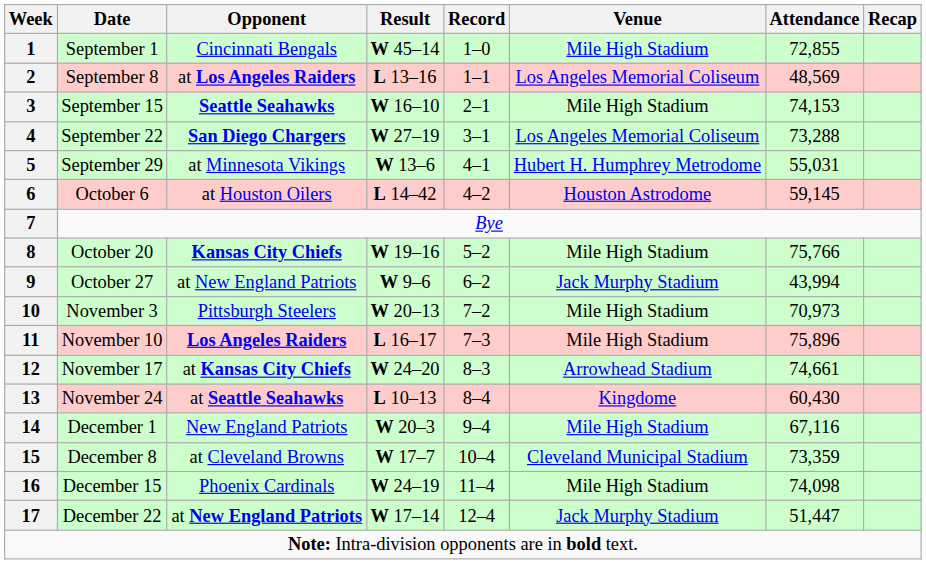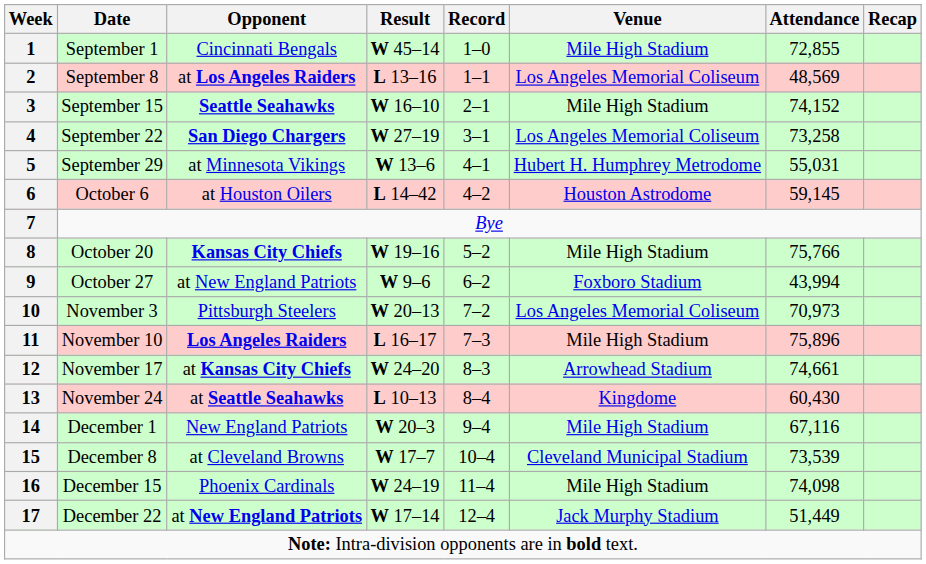(815, 106) 74,153 -> (815, 106) 74,152
(815, 135) 73,288 -> (815, 135) 73,258
(637, 281) Jack Murphy Stadium -> (637, 281) Foxboro Stadium
(637, 310) Mile High Stadium -> (637, 310) Los Angeles Memorial Coliseum
(815, 456) 73,359 -> (815, 456) 73,539
(815, 515) 51,447 -> (815, 515) 51,449
